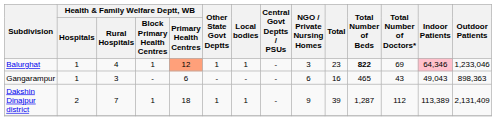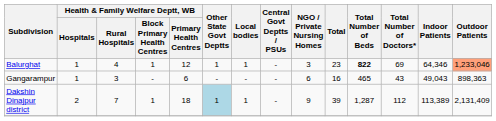(186, 65) lightsalmon background -> (186, 65) no background
(435, 65) pink background -> (435, 65) no background
(472, 65) no background -> (472, 65) lightsalmon background
(217, 100) no background -> (217, 100) lightblue background
